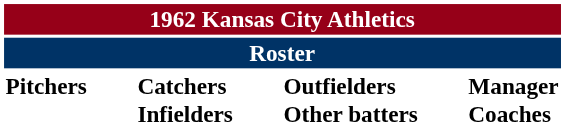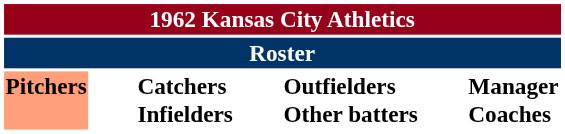(46, 86) no background -> (46, 86) lightsalmon background
